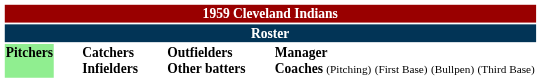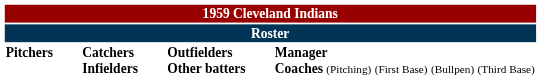(29, 52) lightgreen background -> (29, 52) no background
